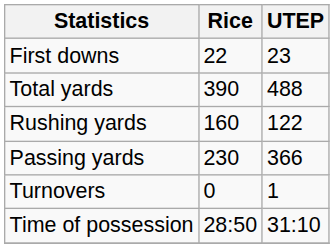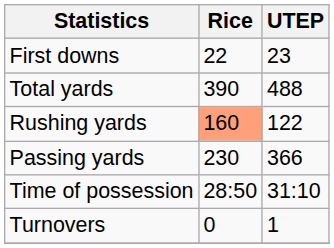(221, 123) no background -> (221, 123) lightsalmon background
rows swapped: (57, 191) <-> (102, 225)
